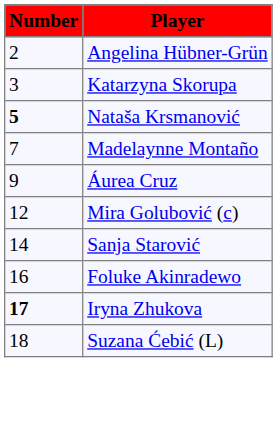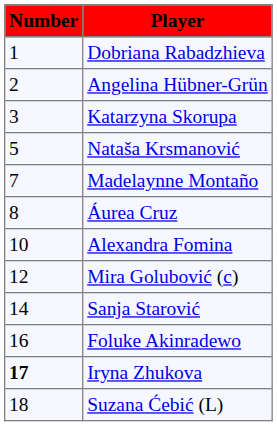+ row: (176, 52)
(14, 116) bold -> (14, 148) normal
(14, 180) 9 -> (14, 212) 8
+ row: (160, 244)
